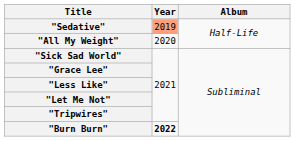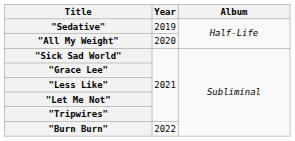(165, 26) lightsalmon background -> (165, 26) no background
(165, 129) bold -> (165, 129) normal
